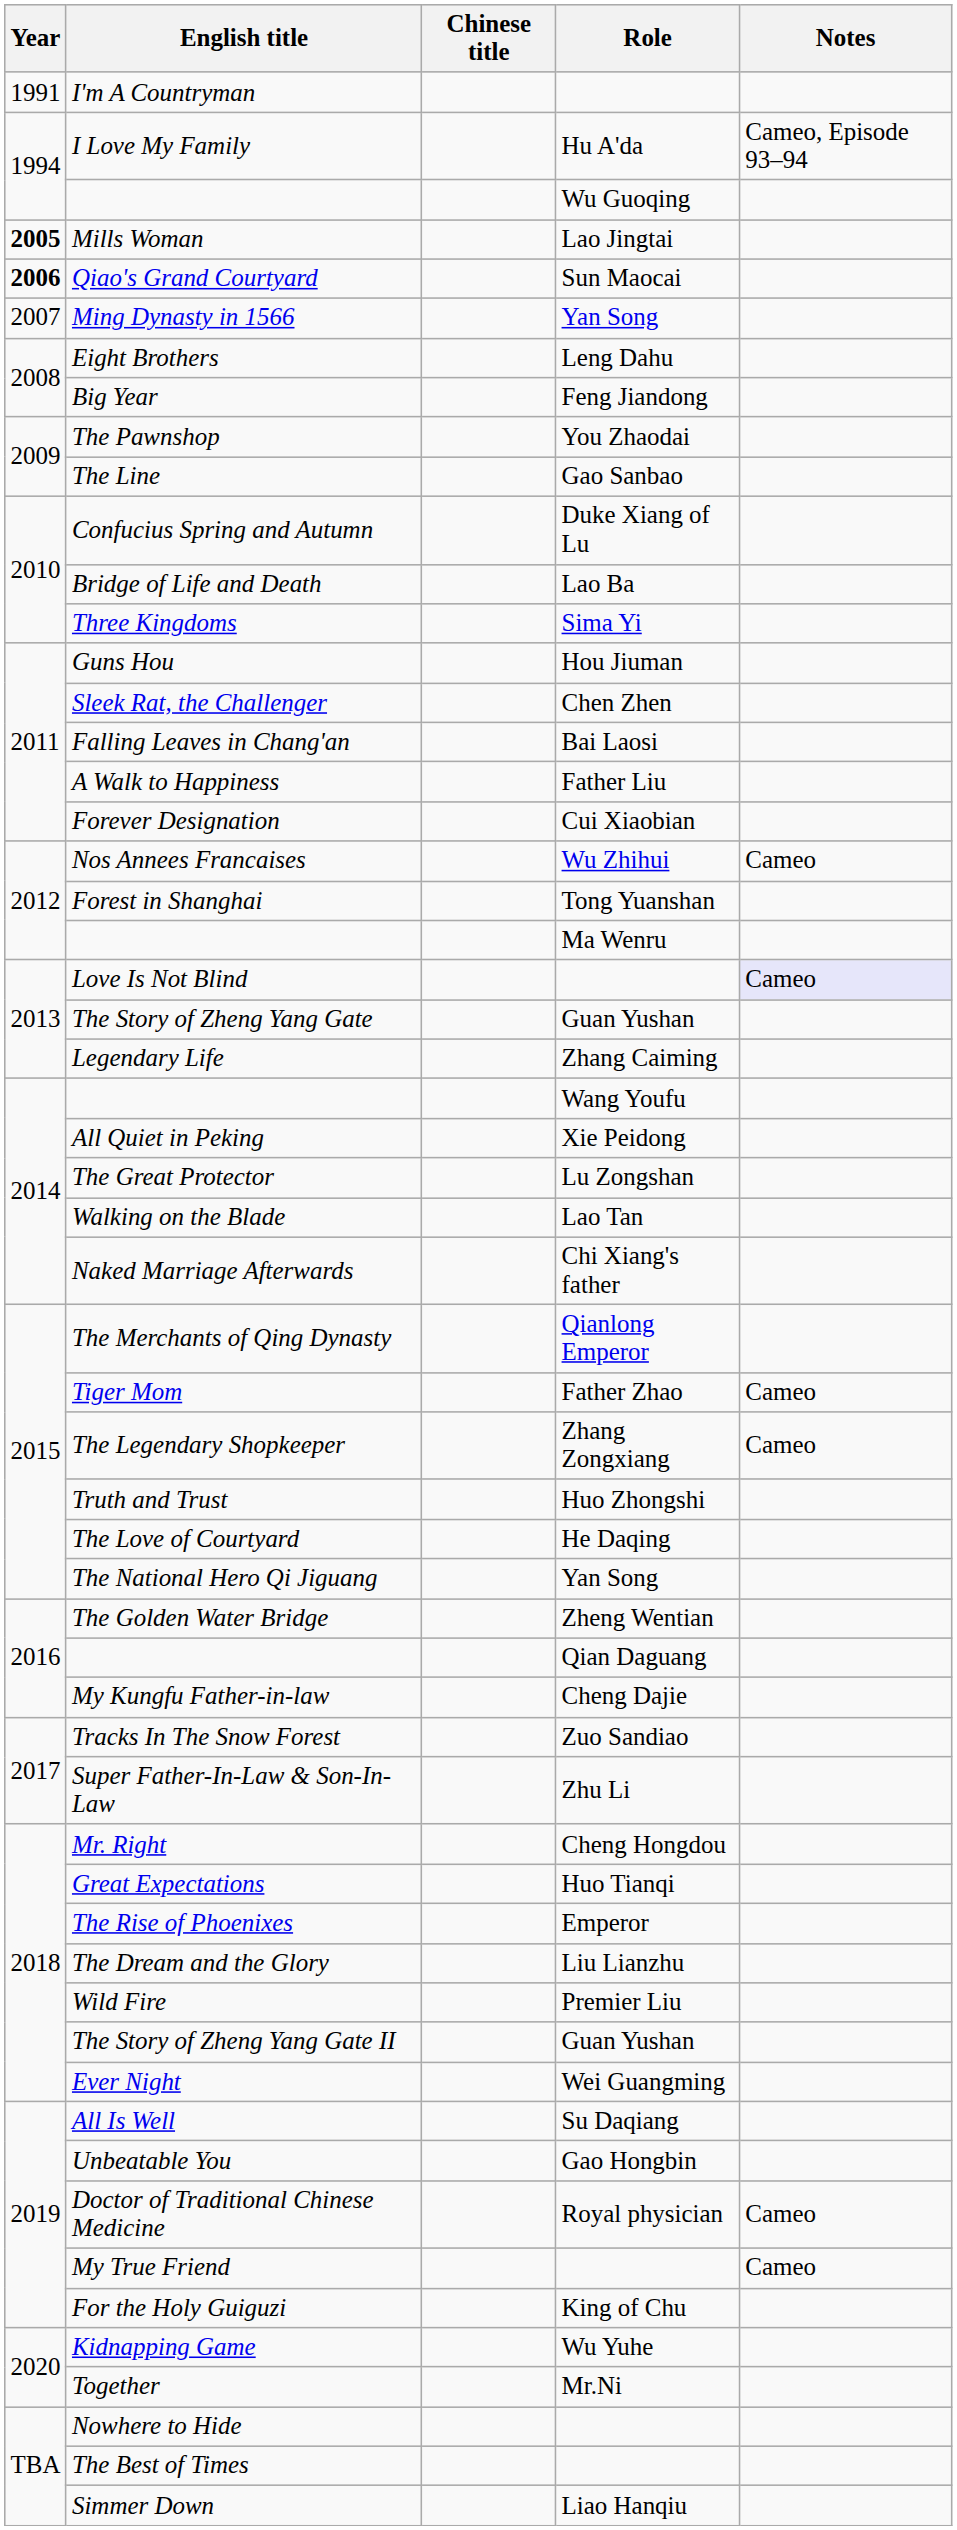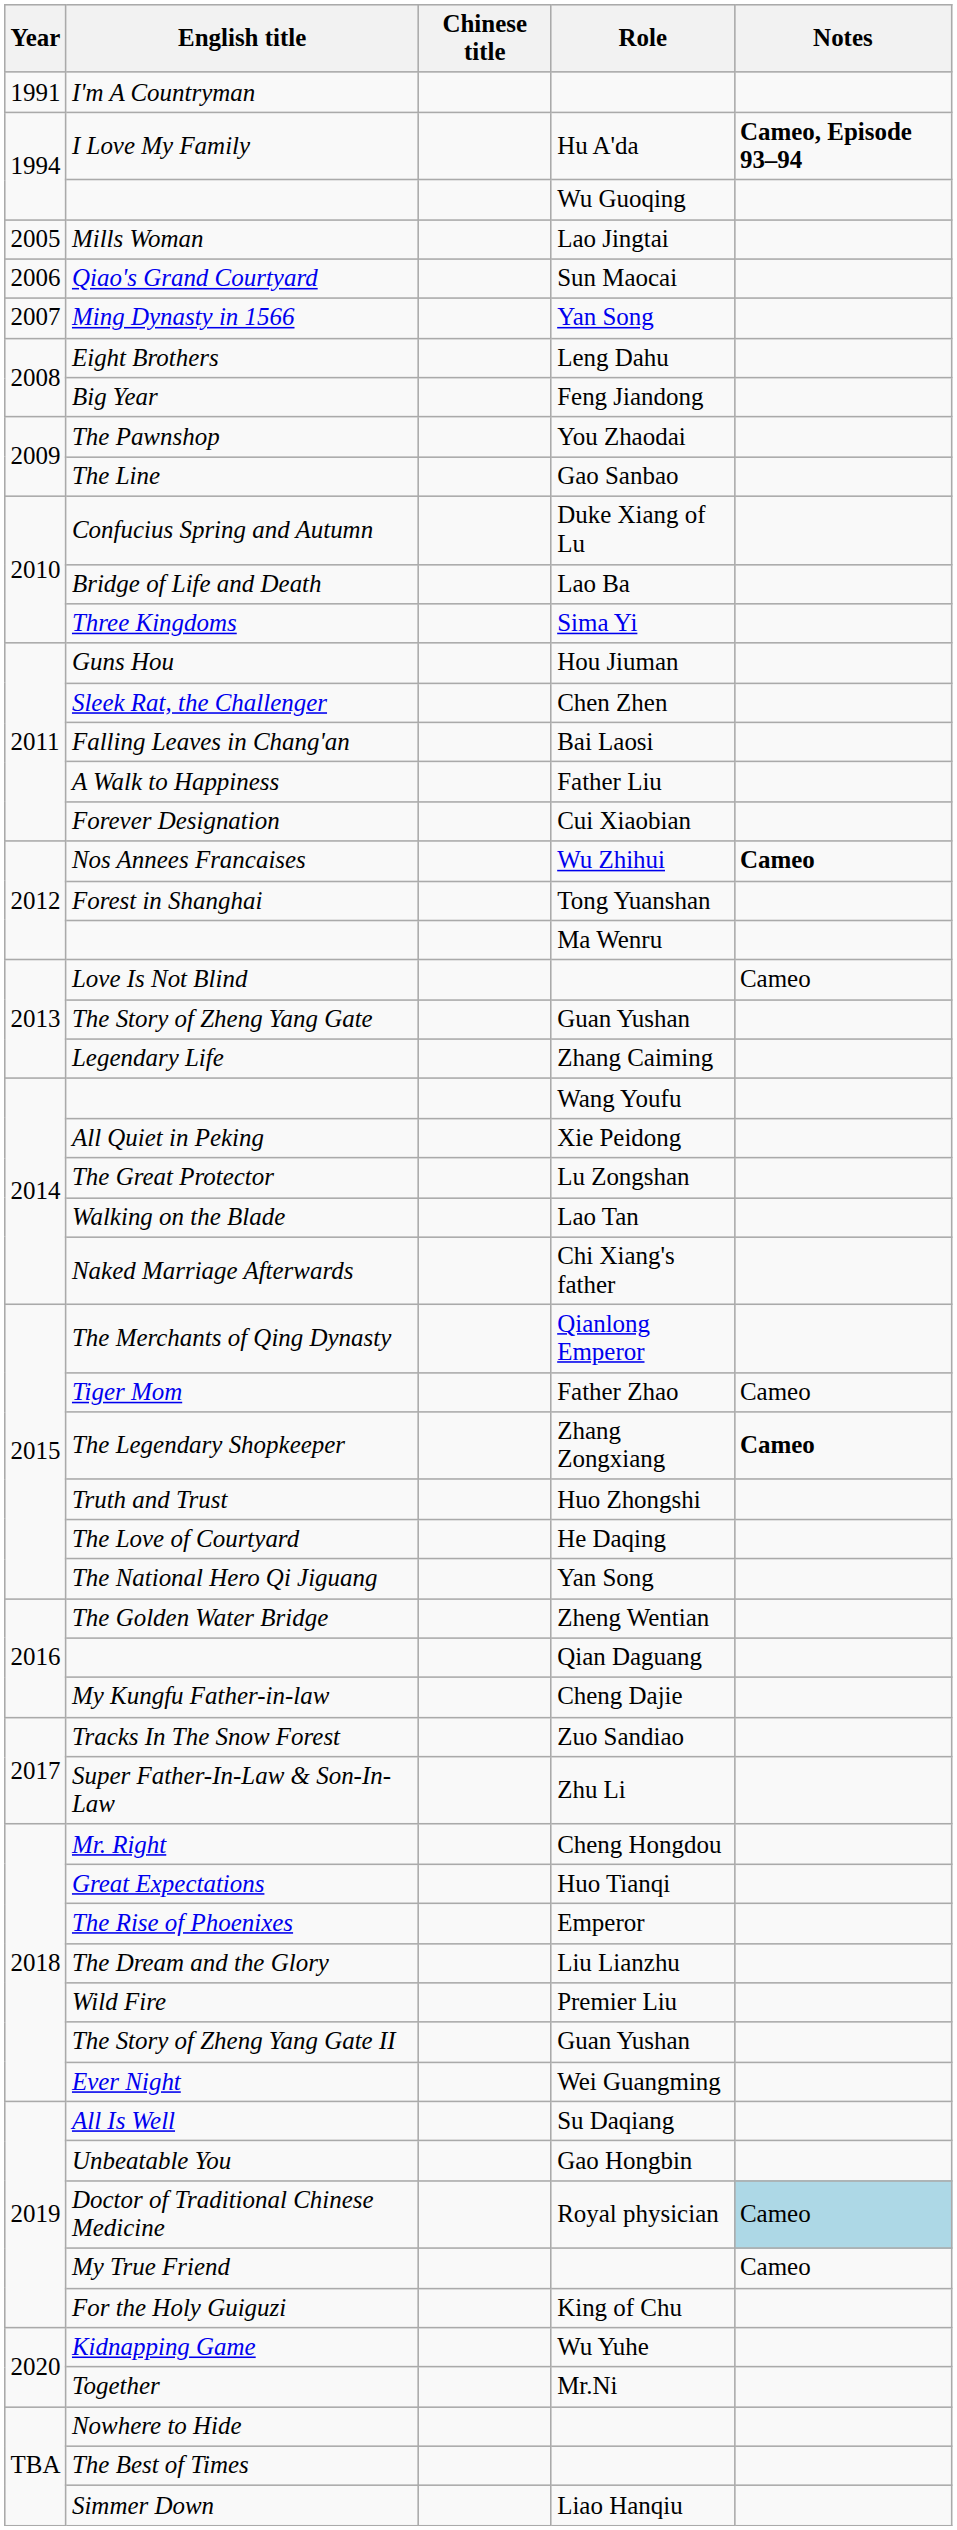(827, 145) normal -> (826, 145) bold
(35, 238) bold -> (35, 238) normal
(35, 278) bold -> (35, 278) normal
(781, 860) normal -> (777, 860) bold
(781, 979) lavender background -> (775, 979) no background
(781, 1445) normal -> (777, 1445) bold
(781, 2214) no background -> (775, 2214) lightblue background
